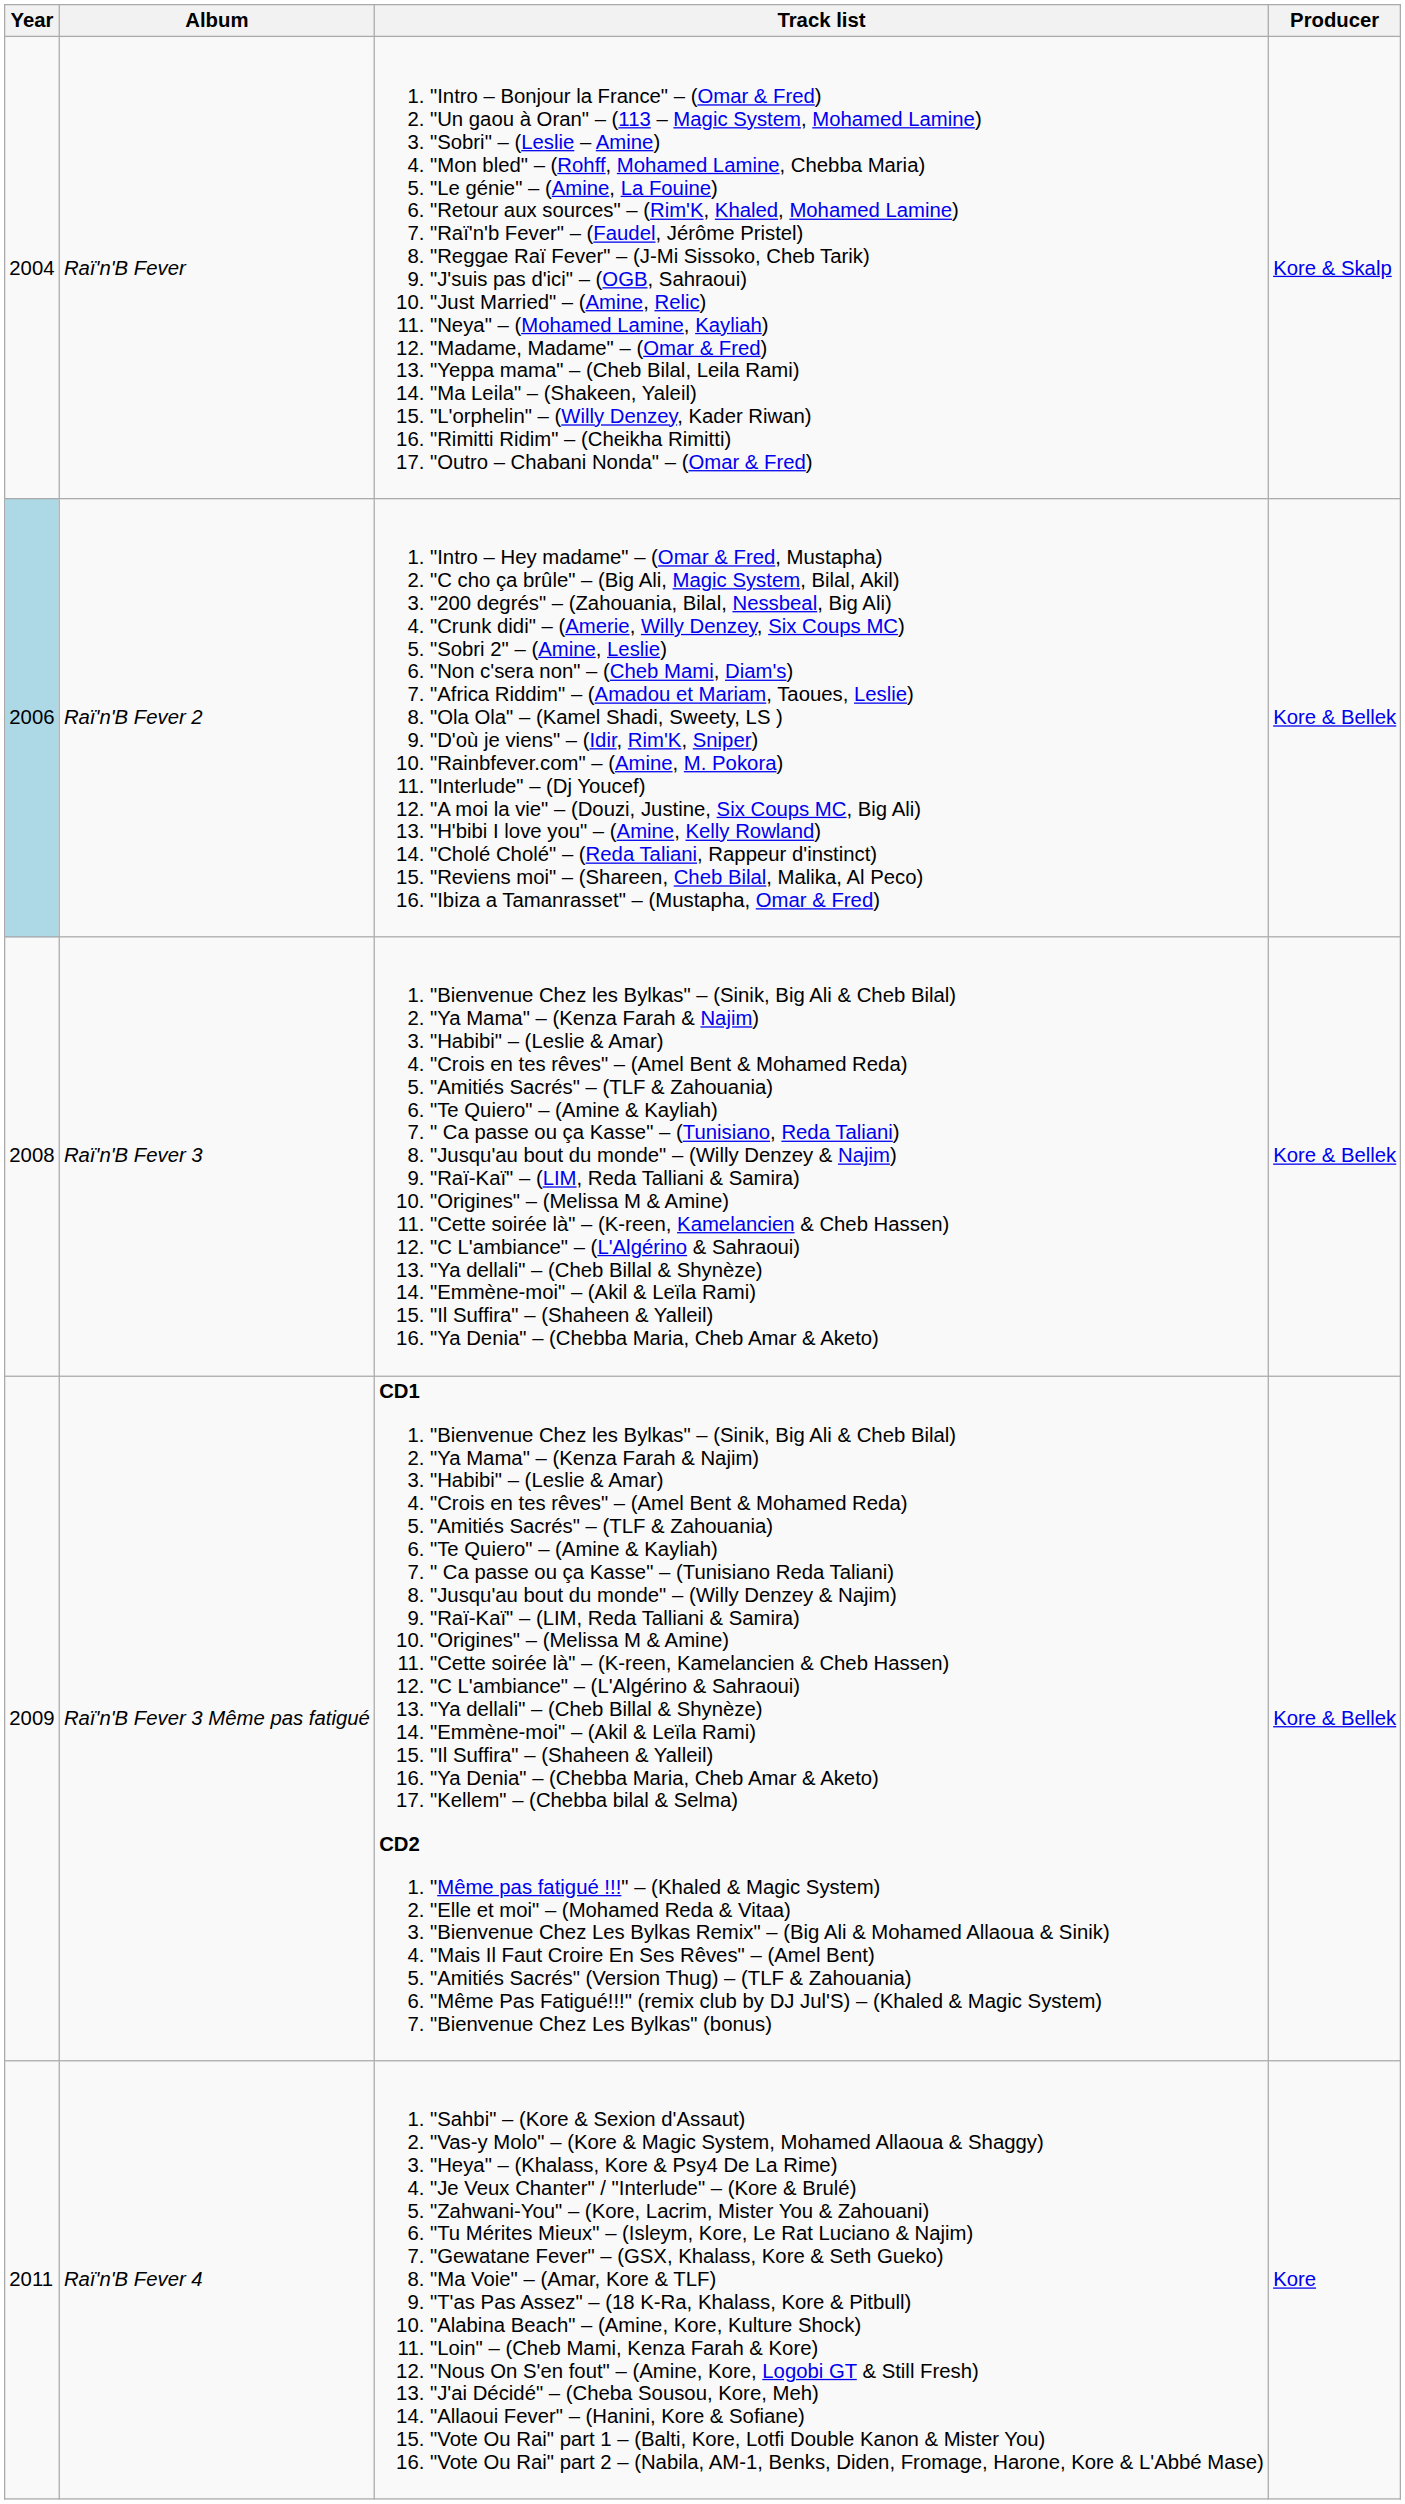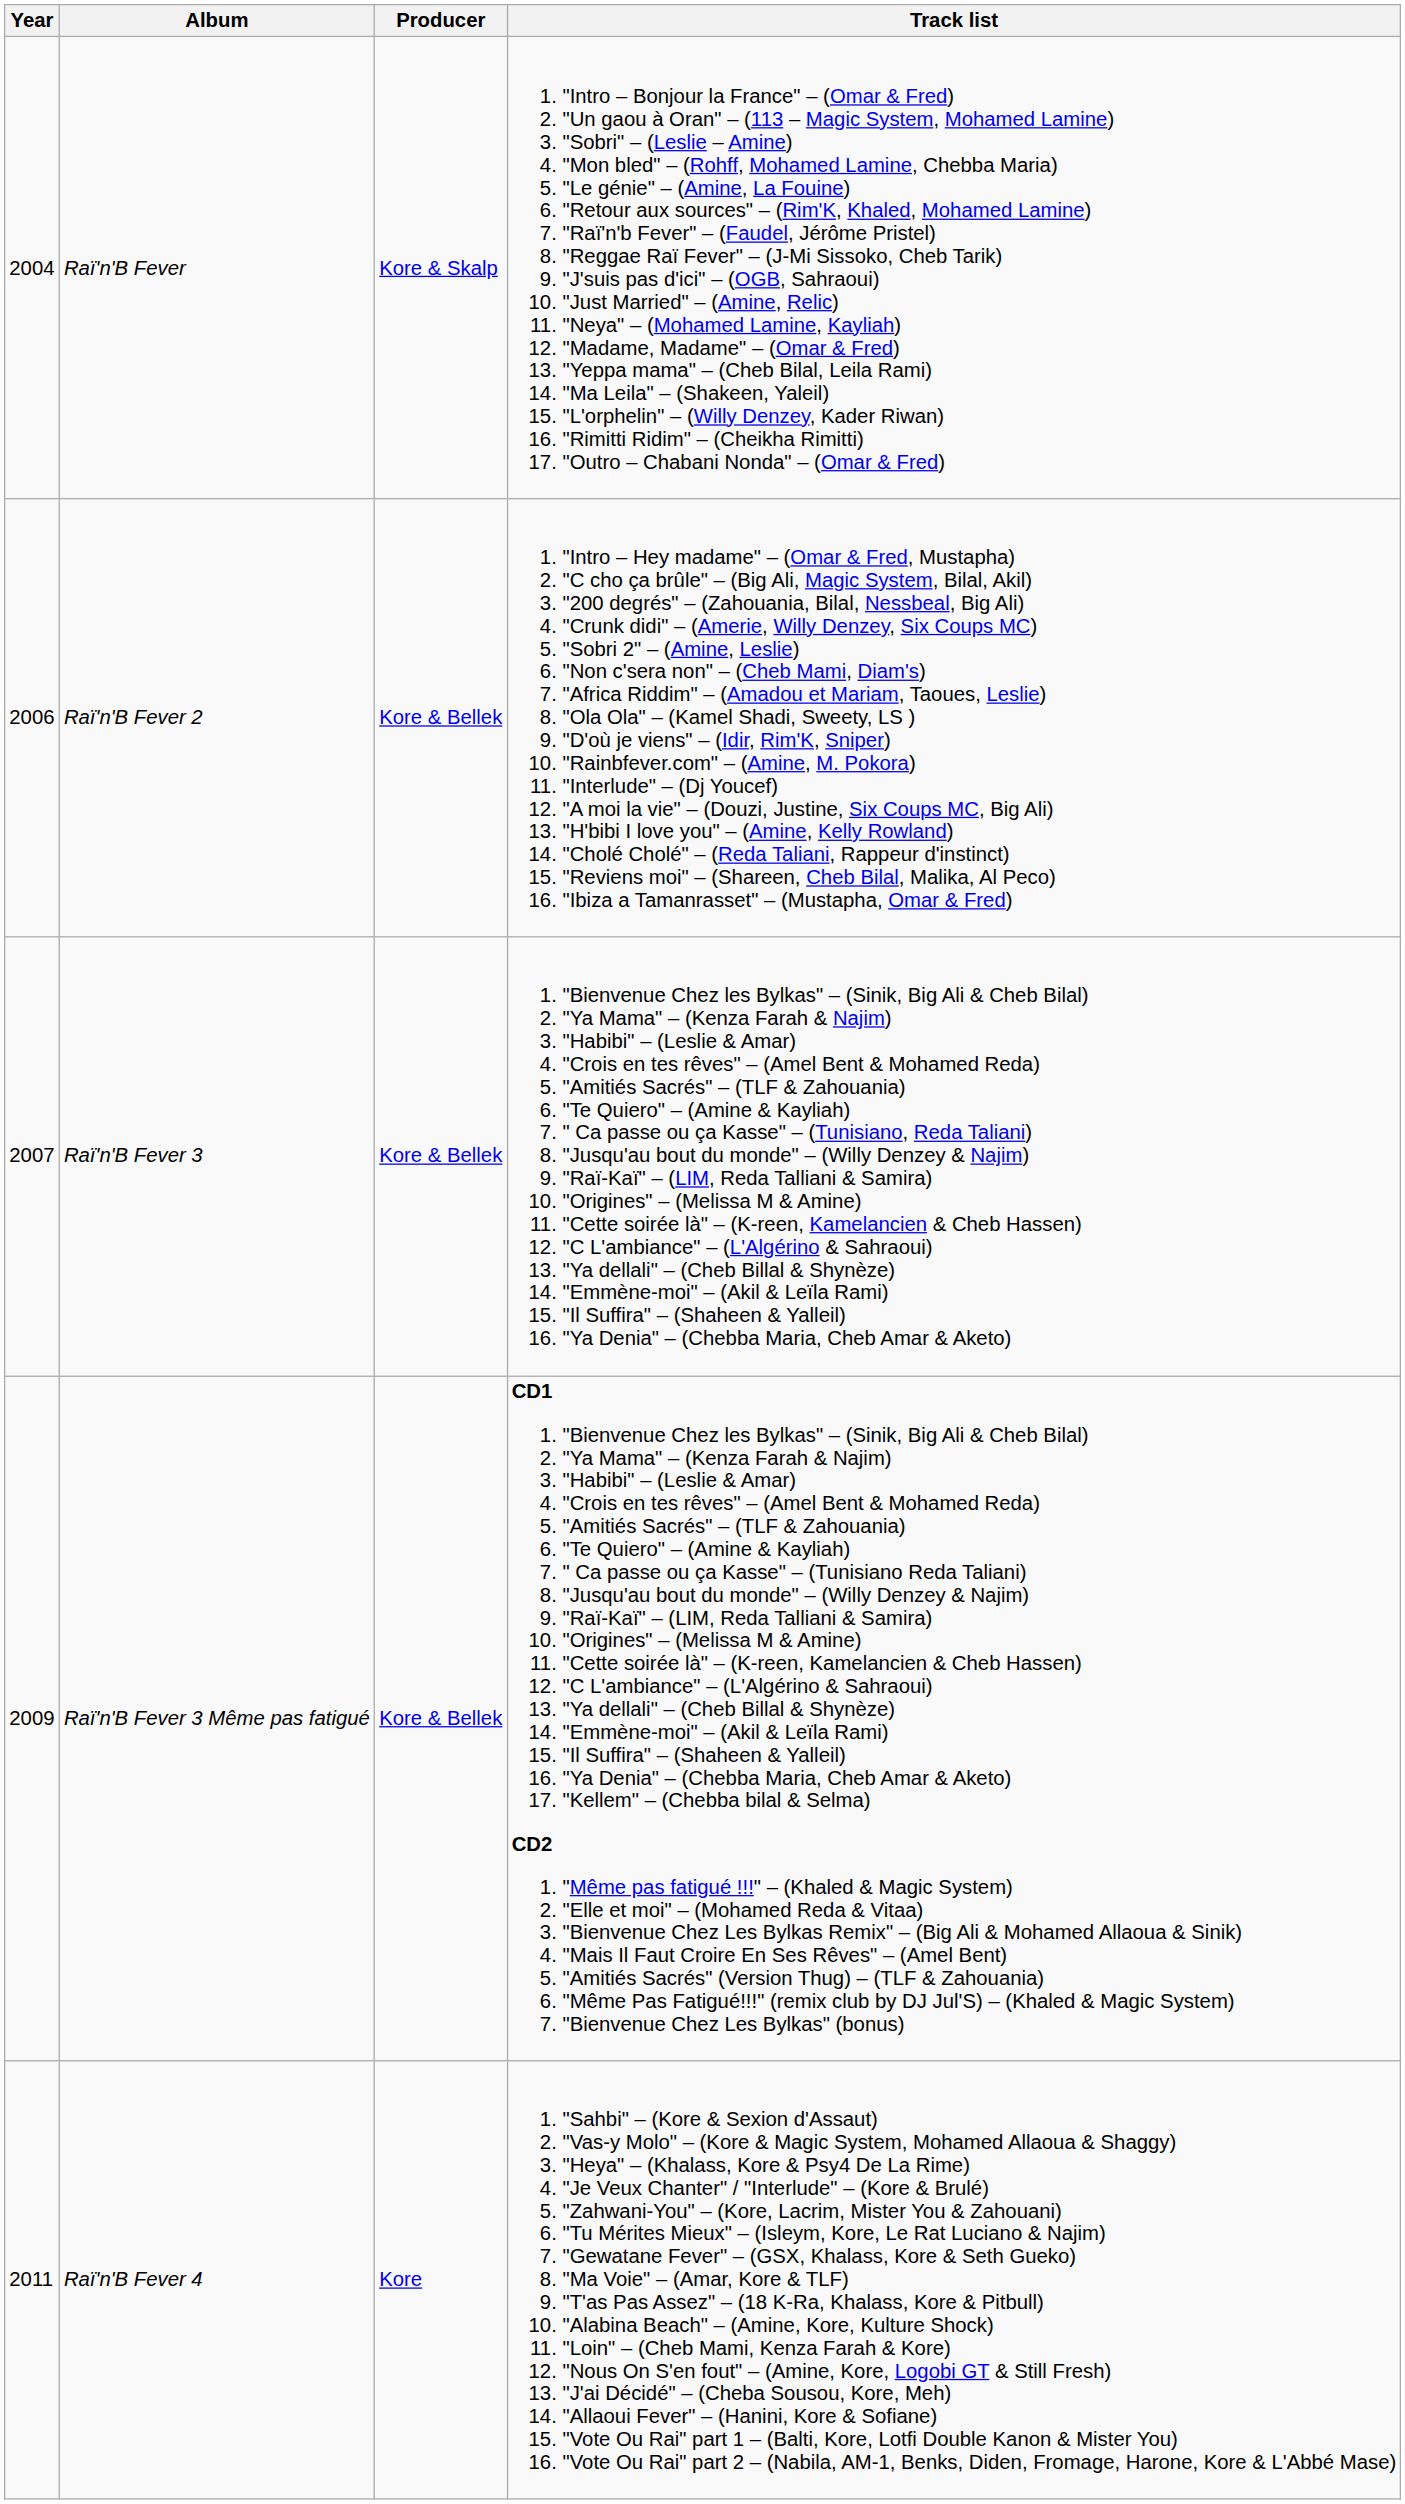columns swapped: (1335, 20) <-> (821, 20)
(32, 717) lightblue background -> (32, 717) no background
(32, 1156) 2008 -> (32, 1156) 2007
